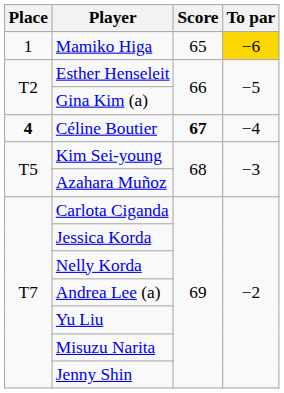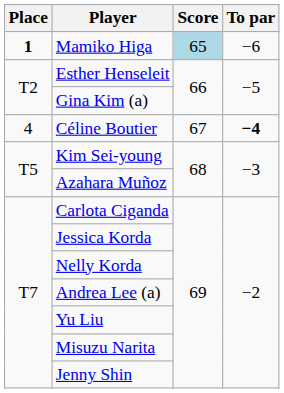(28, 45) normal -> (28, 45) bold
(198, 45) no background -> (198, 45) lightblue background
(251, 45) gold background -> (251, 45) no background
(28, 127) bold -> (28, 127) normal
(198, 127) bold -> (198, 127) normal
(251, 127) normal -> (251, 127) bold
